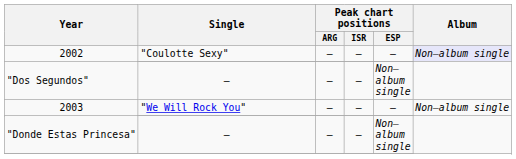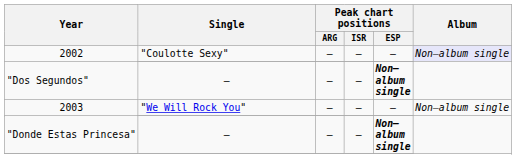(393, 80) normal -> (393, 80) bold
(393, 135) normal -> (393, 135) bold
